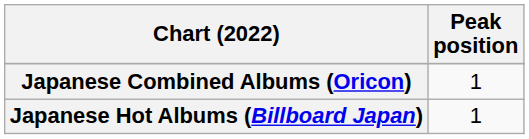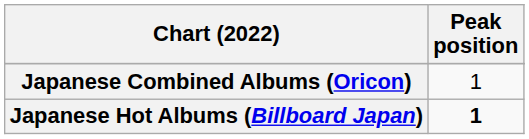(476, 116) normal -> (476, 116) bold
